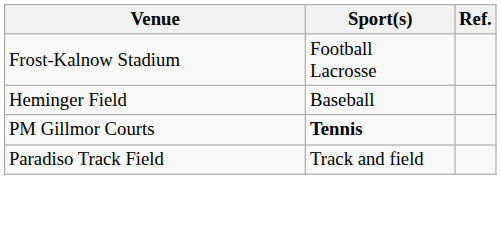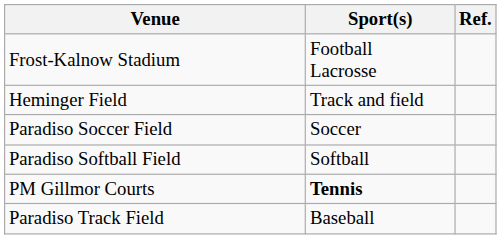(342, 99) Baseball -> (367, 99) Track and field
+ row: (91, 129)
+ row: (95, 159)
(367, 159) Track and field -> (342, 218) Baseball
